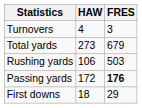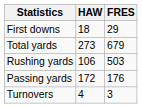rows swapped: (33, 95) <-> (30, 29)
(116, 78) bold -> (116, 78) normal
